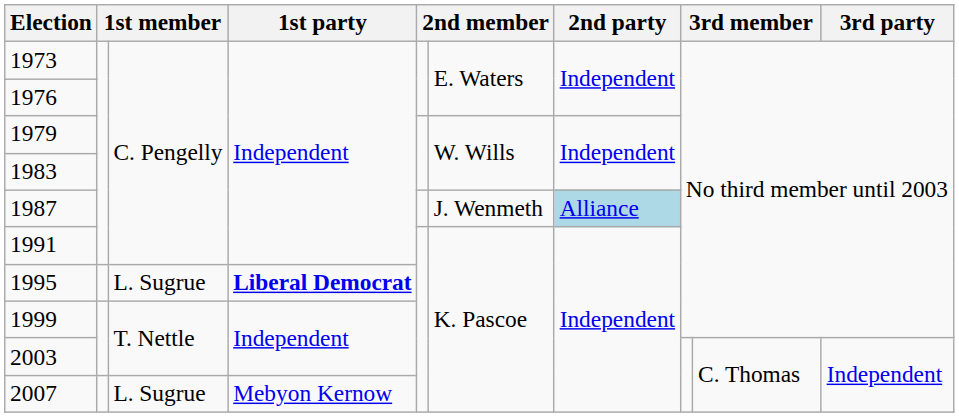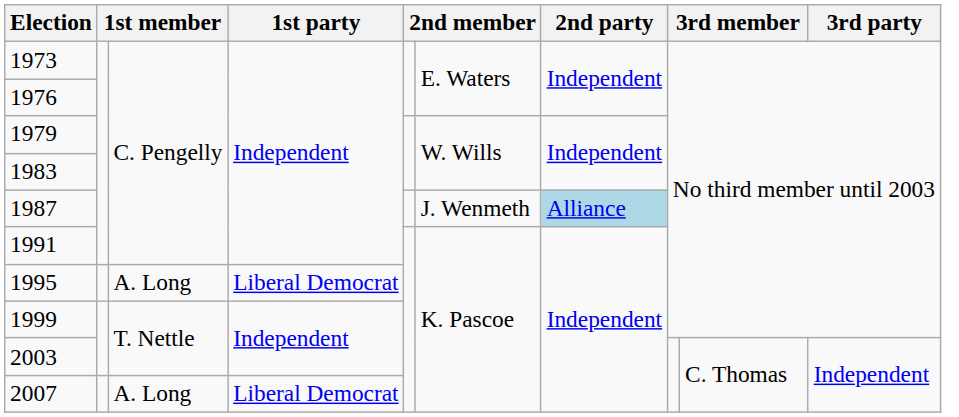(159, 282) L. Sugrue -> (152, 282) A. Long
(322, 282) bold -> (316, 282) normal
(159, 393) L. Sugrue -> (152, 393) A. Long
(313, 393) Mebyon Kernow -> (316, 393) Liberal Democrat
